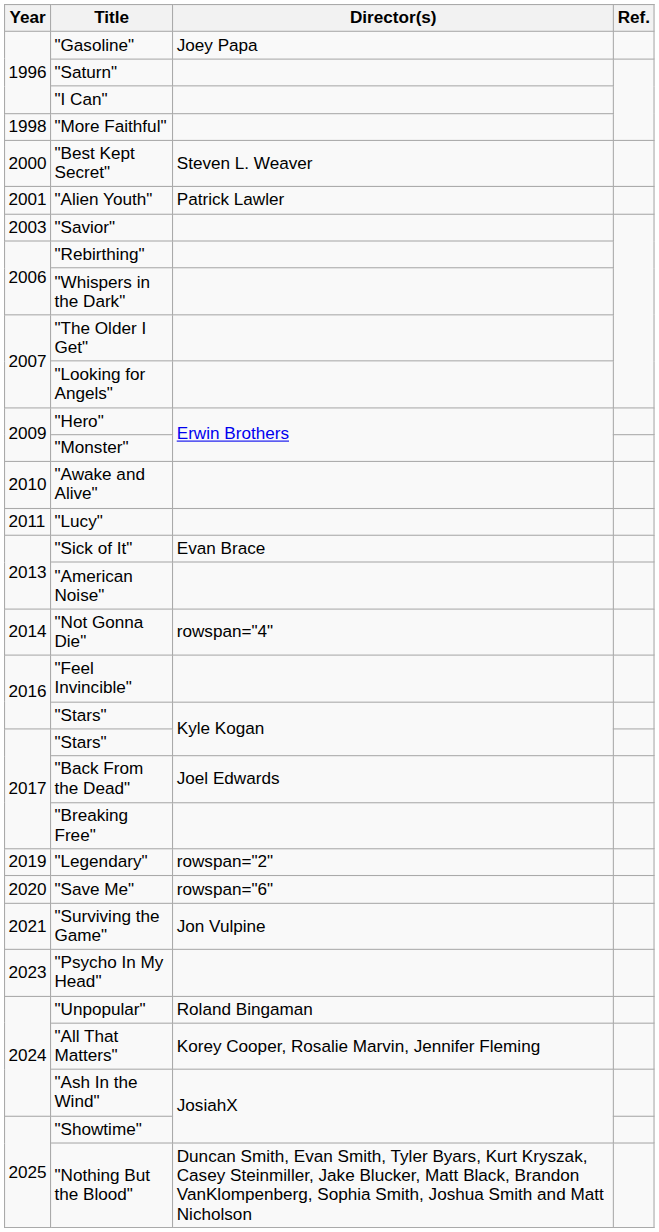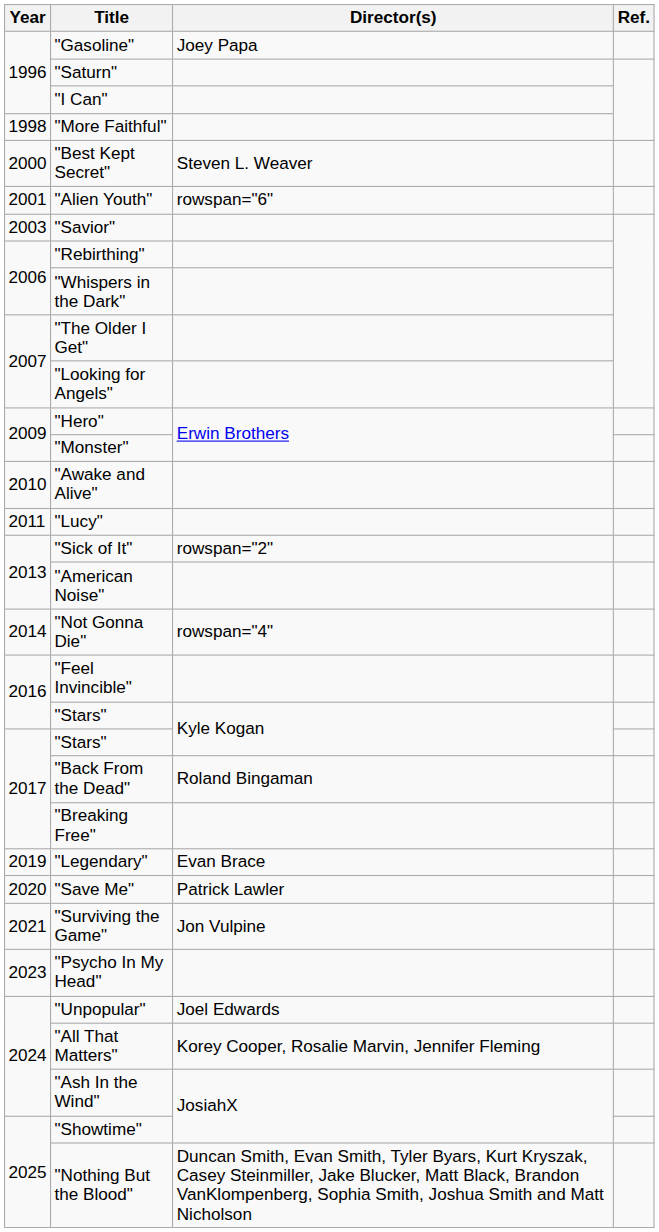(230, 200) Patrick Lawler -> (225, 200) rowspan="6"
(221, 548) Evan Brace -> (225, 548) rowspan="2"
(228, 779) Joel Edwards -> (245, 779) Roland Bingaman
(225, 862) rowspan="2" -> (221, 862) Evan Brace
(225, 889) rowspan="6" -> (230, 889) Patrick Lawler
(245, 1009) Roland Bingaman -> (228, 1009) Joel Edwards
